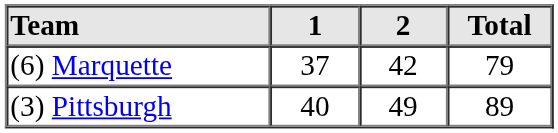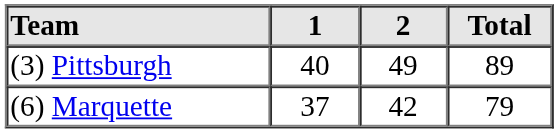rows swapped: (91, 65) <-> (91, 106)
